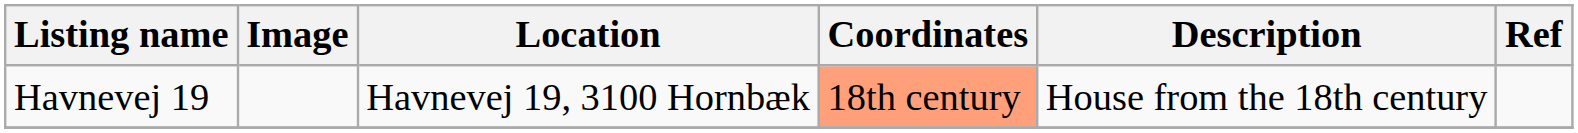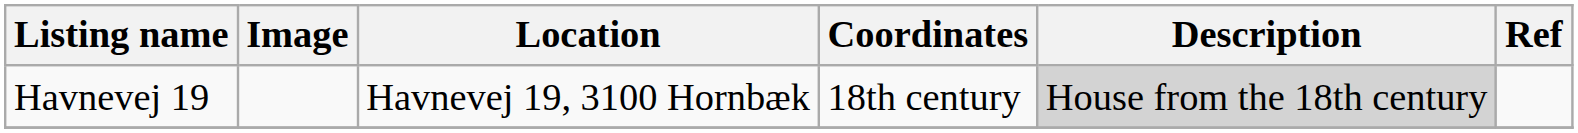(924, 95) lightsalmon background -> (924, 95) no background
(1267, 95) no background -> (1267, 95) lightgrey background
